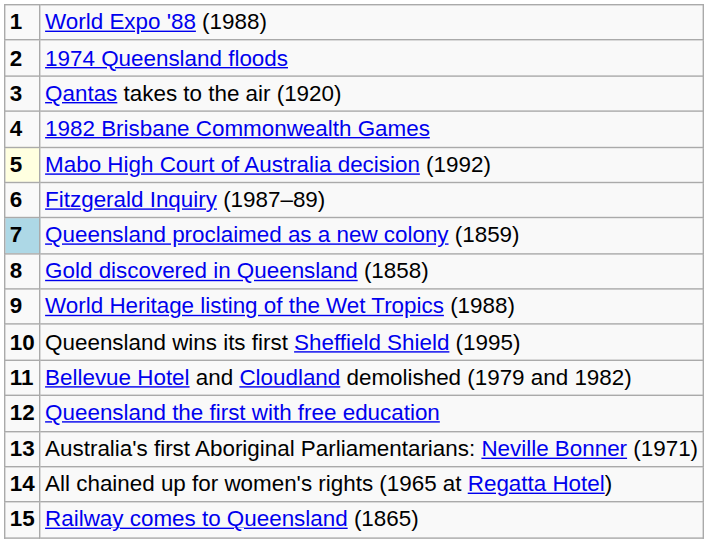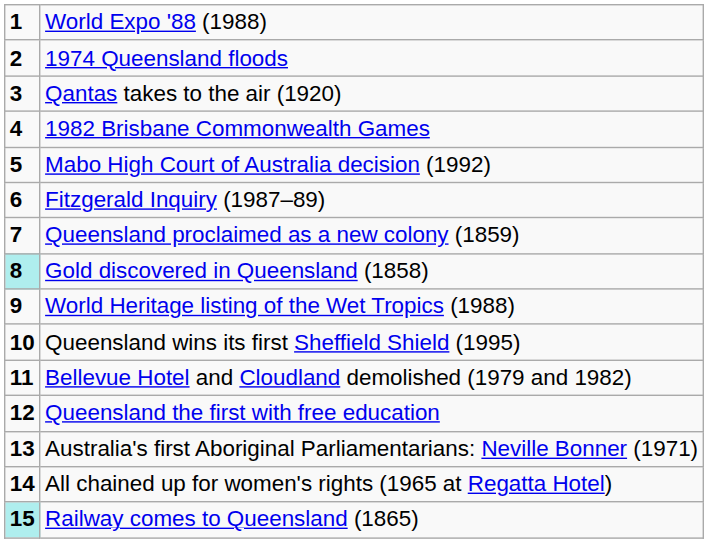(16, 164) lightyellow background -> (16, 164) no background
(16, 235) lightblue background -> (16, 235) no background
(16, 270) no background -> (16, 270) paleturquoise background
(22, 519) no background -> (22, 519) paleturquoise background
